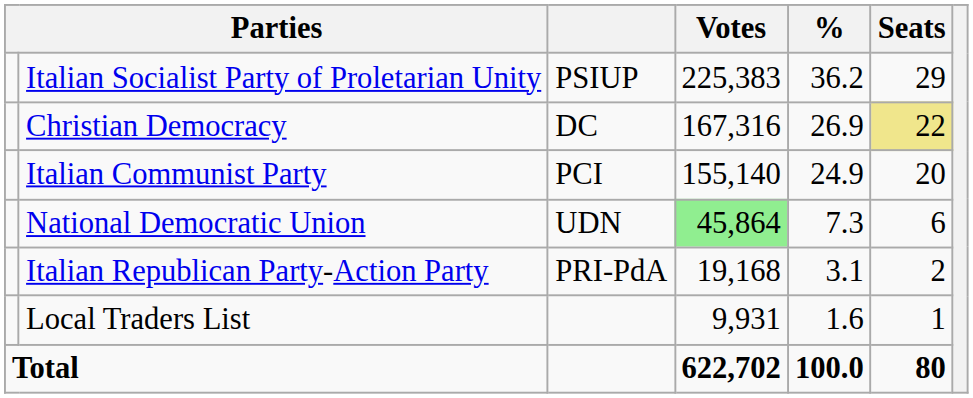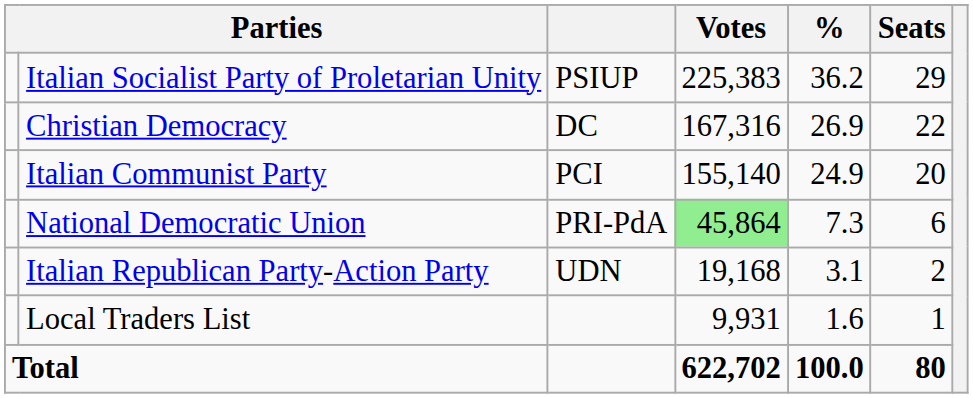(930, 125) khaki background -> (930, 125) no background
(588, 222) UDN -> (611, 222) PRI-PdA
(611, 271) PRI-PdA -> (588, 271) UDN
